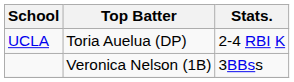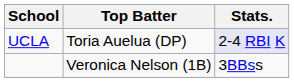(252, 41) no background -> (252, 41) lavender background
